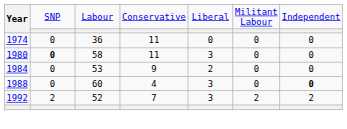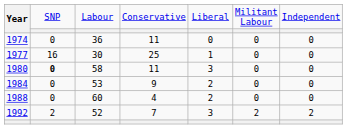+ row: (17, 55)
(210, 84) 3 -> (210, 98) 2
(311, 84) bold -> (311, 98) normal
